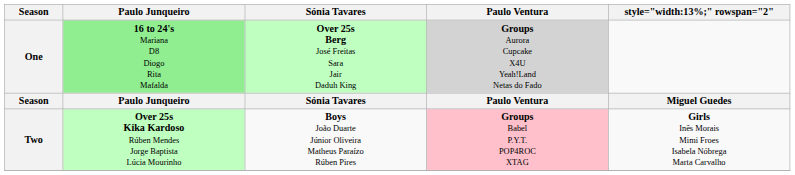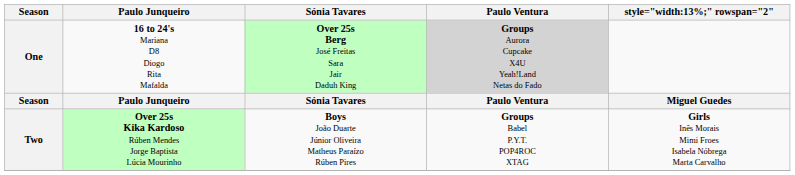(154, 56) lightgreen background -> (154, 56) no background
(517, 139) pink background -> (517, 139) no background
